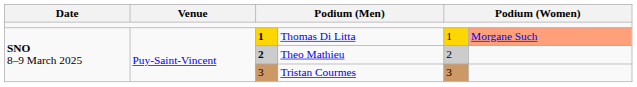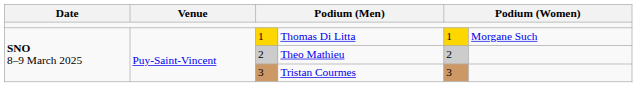(261, 36) bold -> (261, 36) normal
(504, 36) lightsalmon background -> (504, 36) no background
(261, 54) bold -> (261, 54) normal
